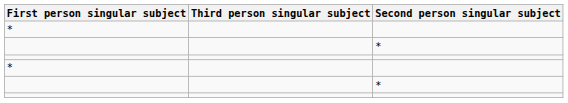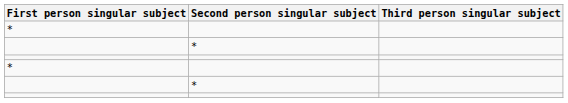columns swapped: (468, 13) <-> (281, 13)
